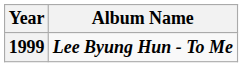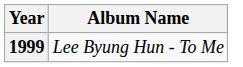(143, 47) bold -> (138, 47) normal
